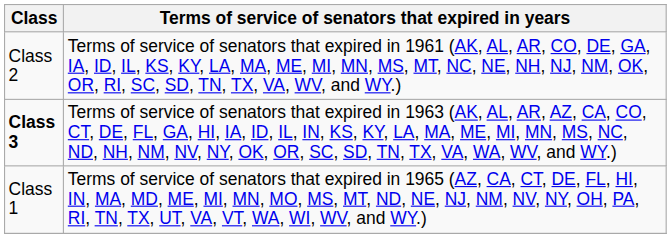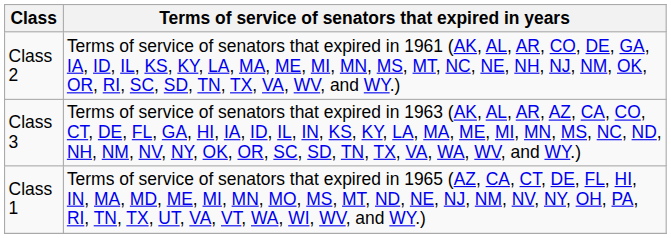(32, 132) bold -> (30, 132) normal
